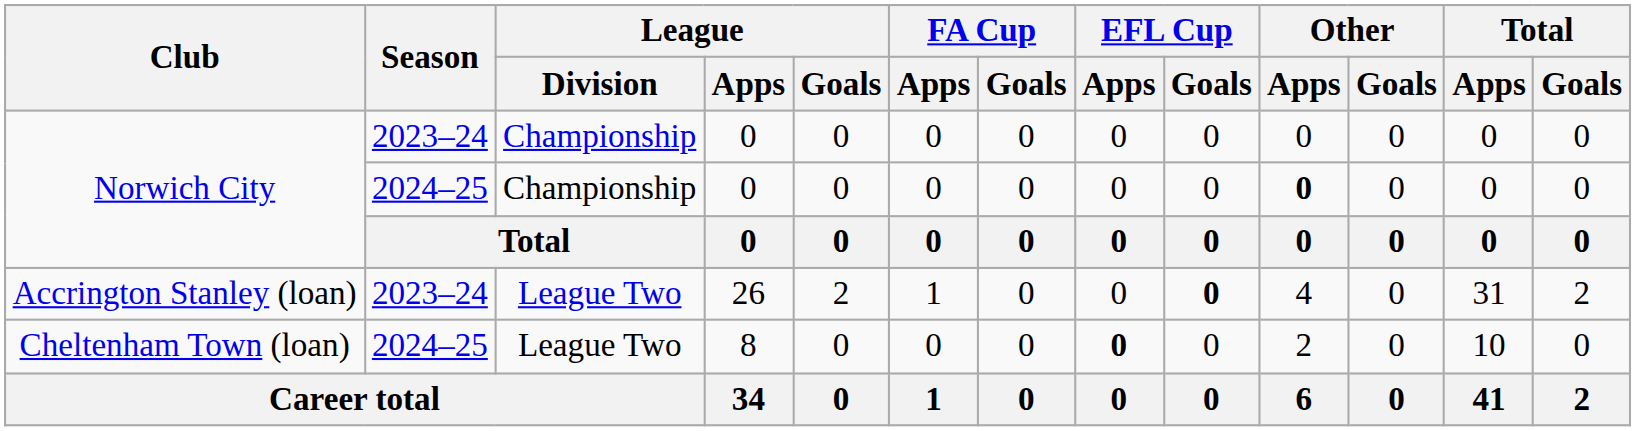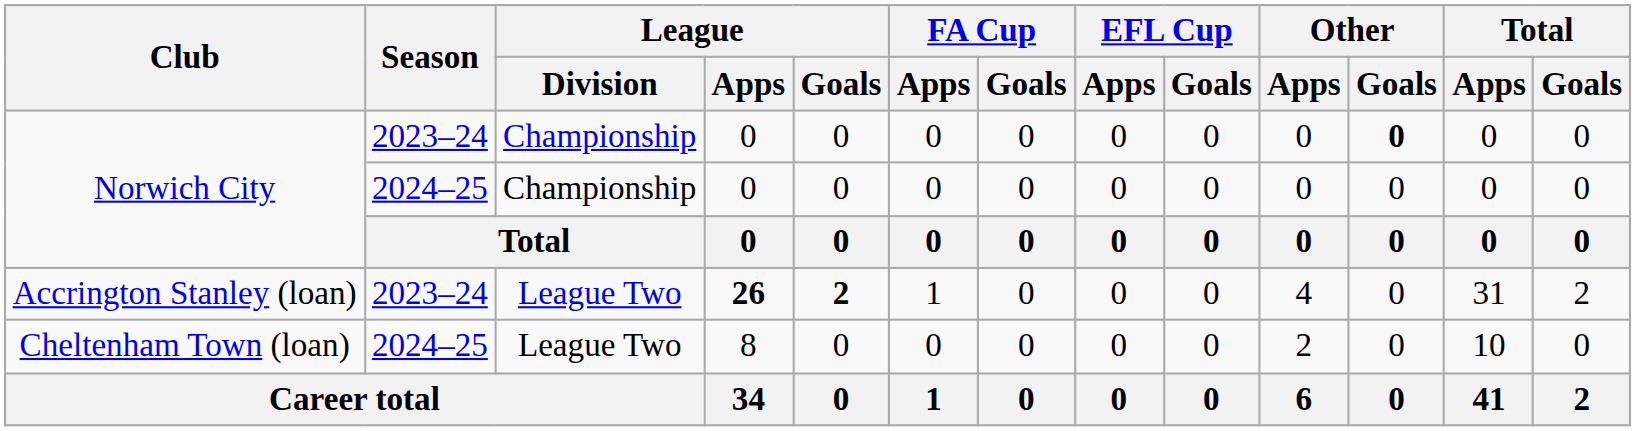(1396, 135) normal -> (1396, 135) bold
(1304, 188) bold -> (1304, 188) normal
(748, 293) normal -> (748, 293) bold
(841, 293) normal -> (841, 293) bold
(1211, 293) bold -> (1211, 293) normal
(1119, 345) bold -> (1119, 345) normal
